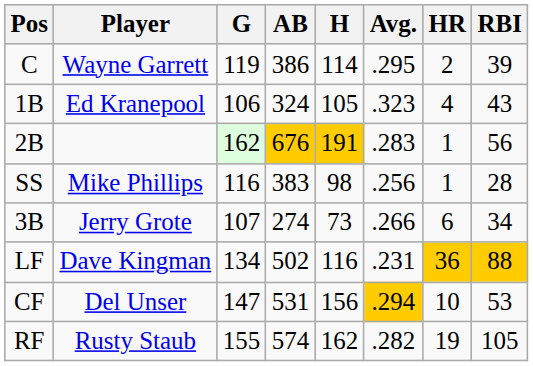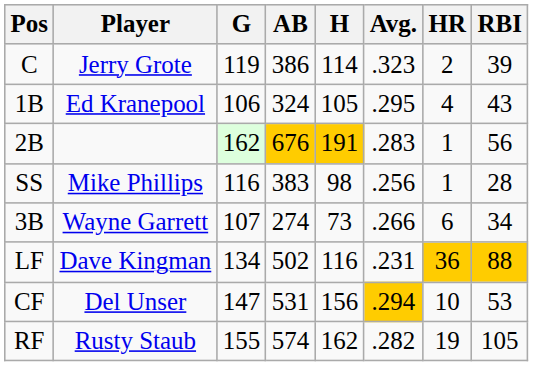(135, 63) Wayne Garrett -> (135, 63) Jerry Grote
(393, 63) .295 -> (393, 63) .323
(393, 103) .323 -> (393, 103) .295
(135, 222) Jerry Grote -> (135, 222) Wayne Garrett
